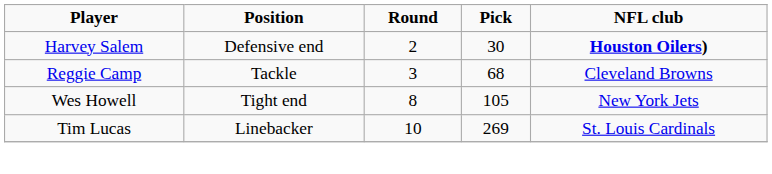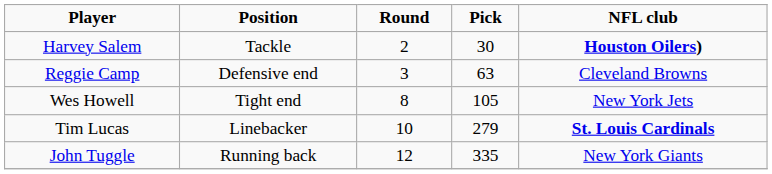(274, 45) Defensive end -> (268, 45) Tackle
(274, 73) Tackle -> (268, 73) Defensive end
(496, 73) 68 -> (486, 73) 63
(496, 127) 269 -> (486, 127) 279
(649, 127) normal -> (643, 127) bold
+ row: (92, 155)
